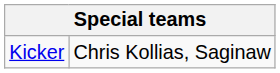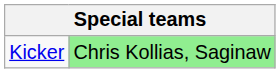(172, 51) no background -> (172, 51) lightgreen background
